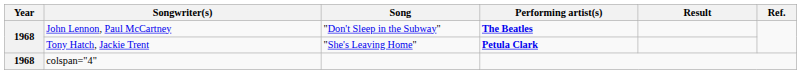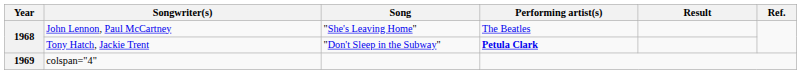(382, 28) "Don't Sleep in the Subway" -> (370, 28) "She's Leaving Home"
(507, 28) bold -> (506, 28) normal
(370, 45) "She's Leaving Home" -> (382, 45) "Don't Sleep in the Subway"
(24, 61) 1968 -> (24, 61) 1969
